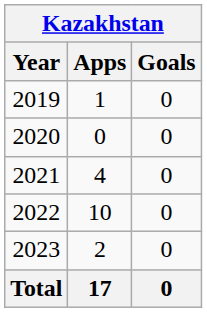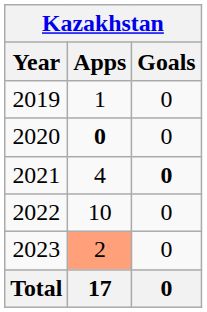(100, 136) normal -> (100, 136) bold
(167, 174) normal -> (167, 174) bold
(100, 250) no background -> (100, 250) lightsalmon background
